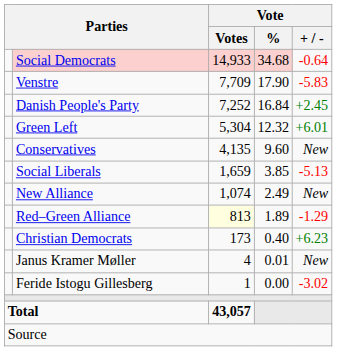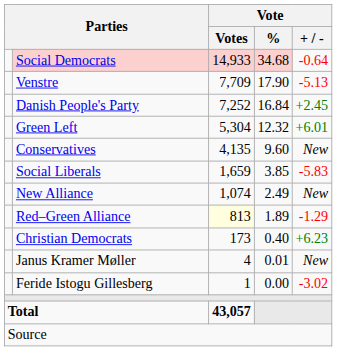(313, 82) -5.83 -> (313, 82) -5.13
(313, 171) -5.13 -> (313, 171) -5.83
